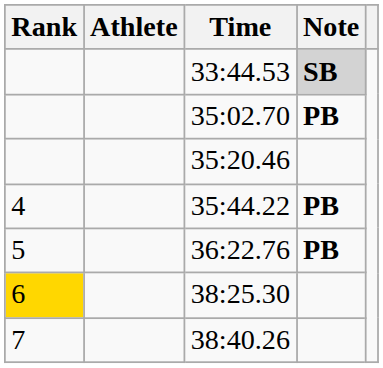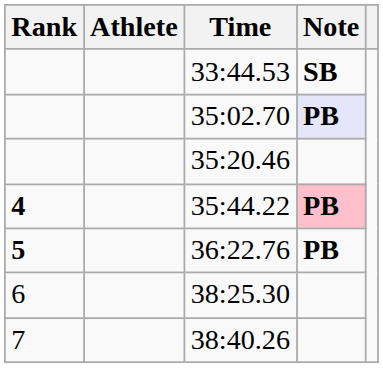(320, 71) lightgrey background -> (320, 71) no background
(321, 116) no background -> (321, 116) lavender background
(18, 205) normal -> (18, 205) bold
(321, 205) no background -> (321, 205) pink background
(18, 250) normal -> (18, 250) bold
(18, 294) gold background -> (18, 294) no background
